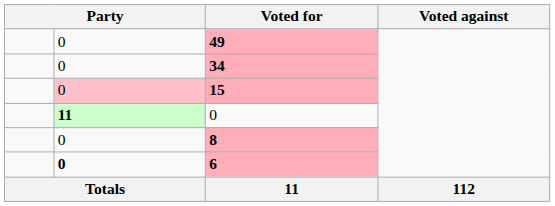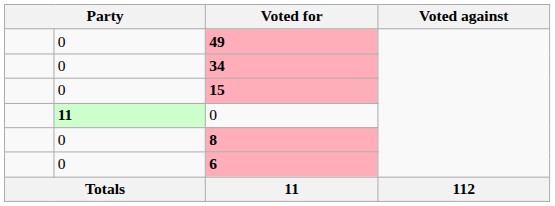(62, 90) pink background -> (62, 90) no background
(62, 164) bold -> (62, 164) normal
